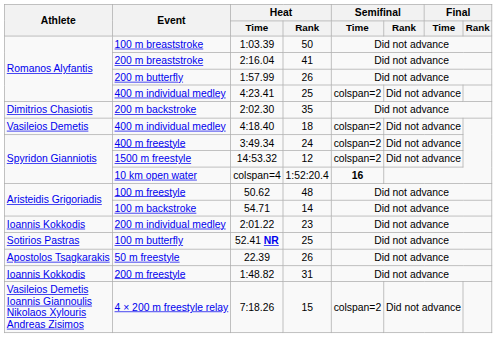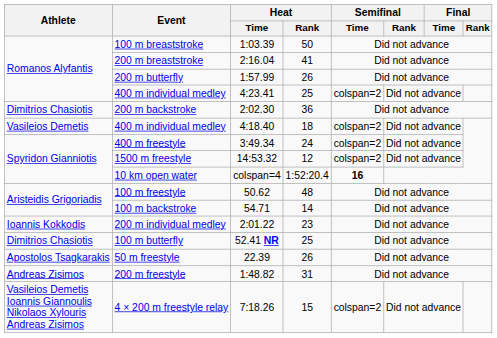(307, 110) 35 -> (307, 110) 36
(43, 241) Sotirios Pastras -> (50, 241) Dimitrios Chasiotis
(46, 274) Ioannis Kokkodis -> (45, 274) Andreas Zisimos
